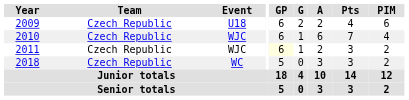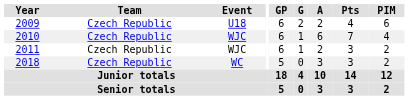(281, 50) lightyellow background -> (281, 50) no background
